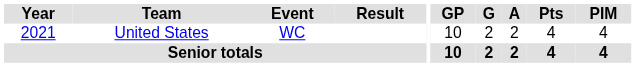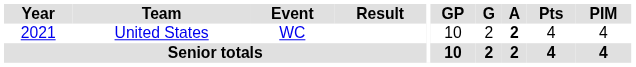(514, 33) normal -> (514, 33) bold
